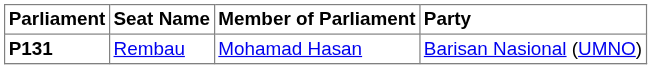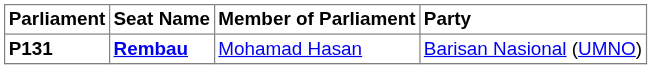(149, 48) normal -> (151, 48) bold
